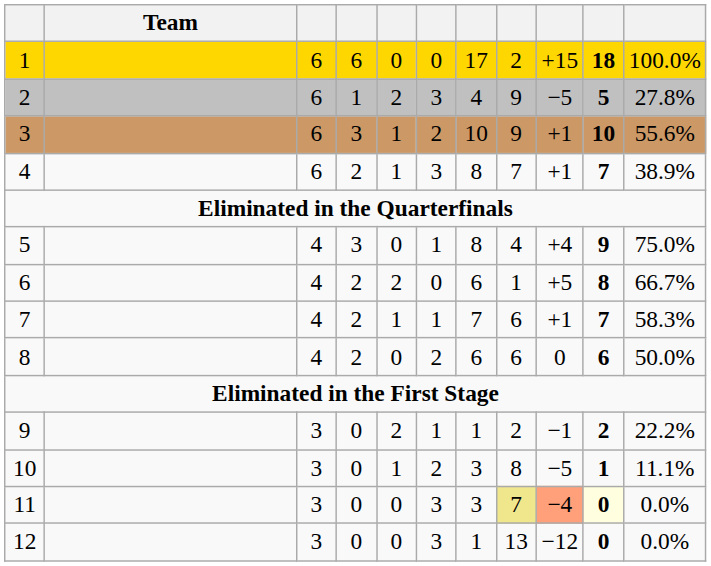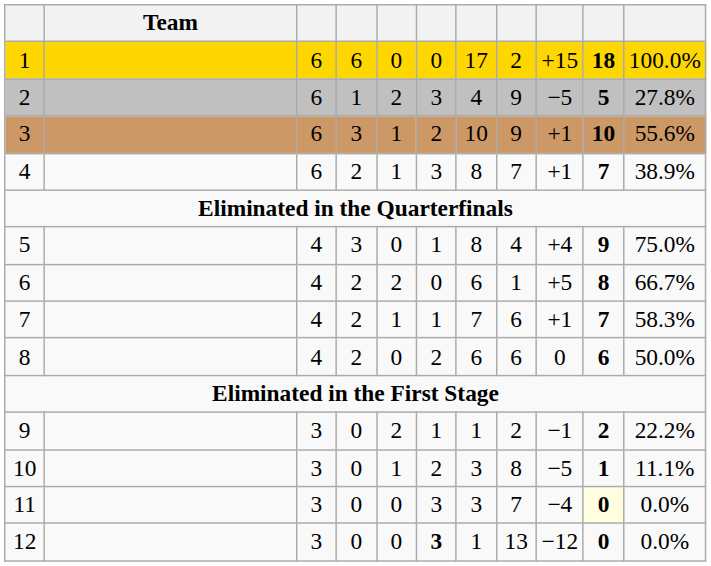(516, 504) khaki background -> (516, 504) no background
(560, 504) lightsalmon background -> (560, 504) no background
(436, 541) normal -> (436, 541) bold
